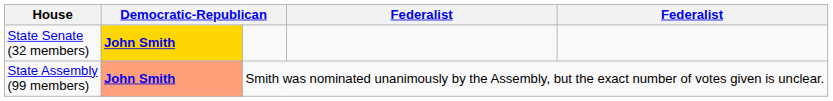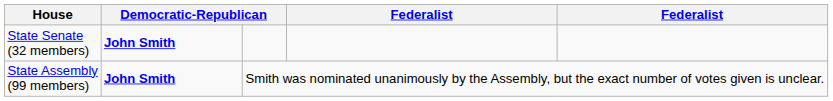(140, 43) gold background -> (140, 43) no background
(140, 78) lightsalmon background -> (140, 78) no background
